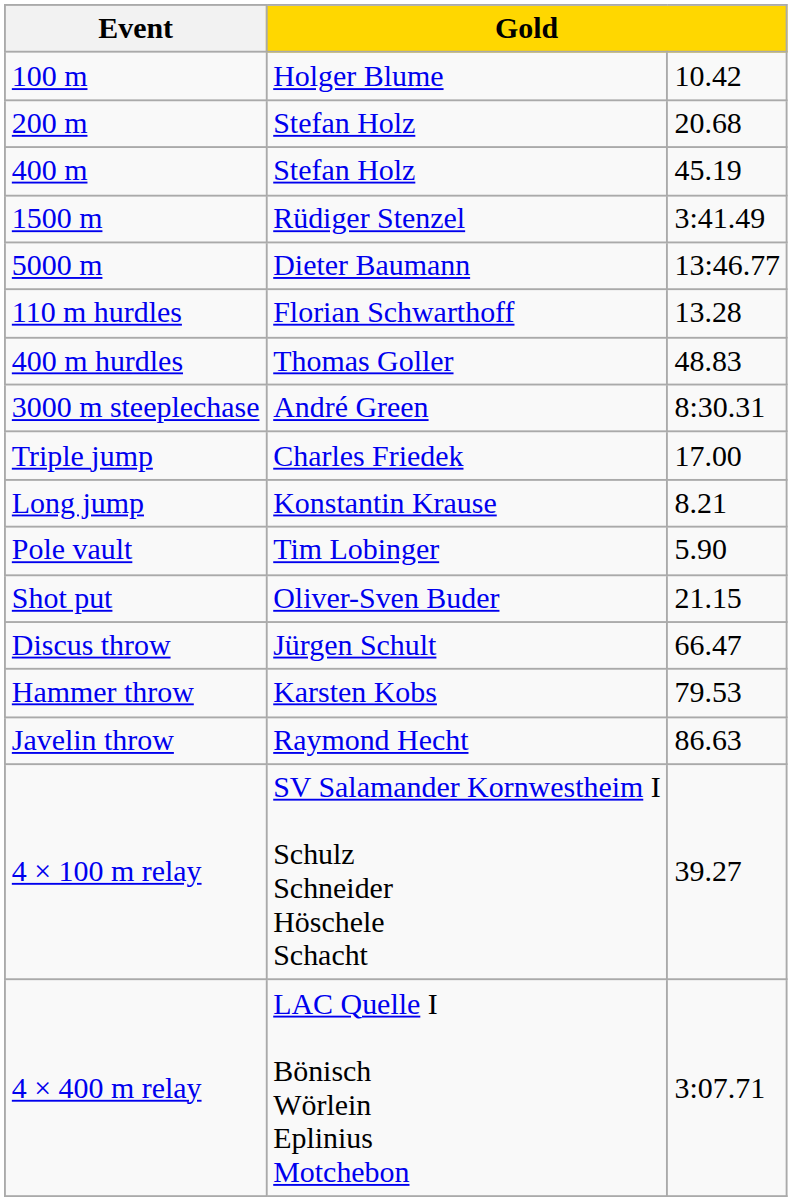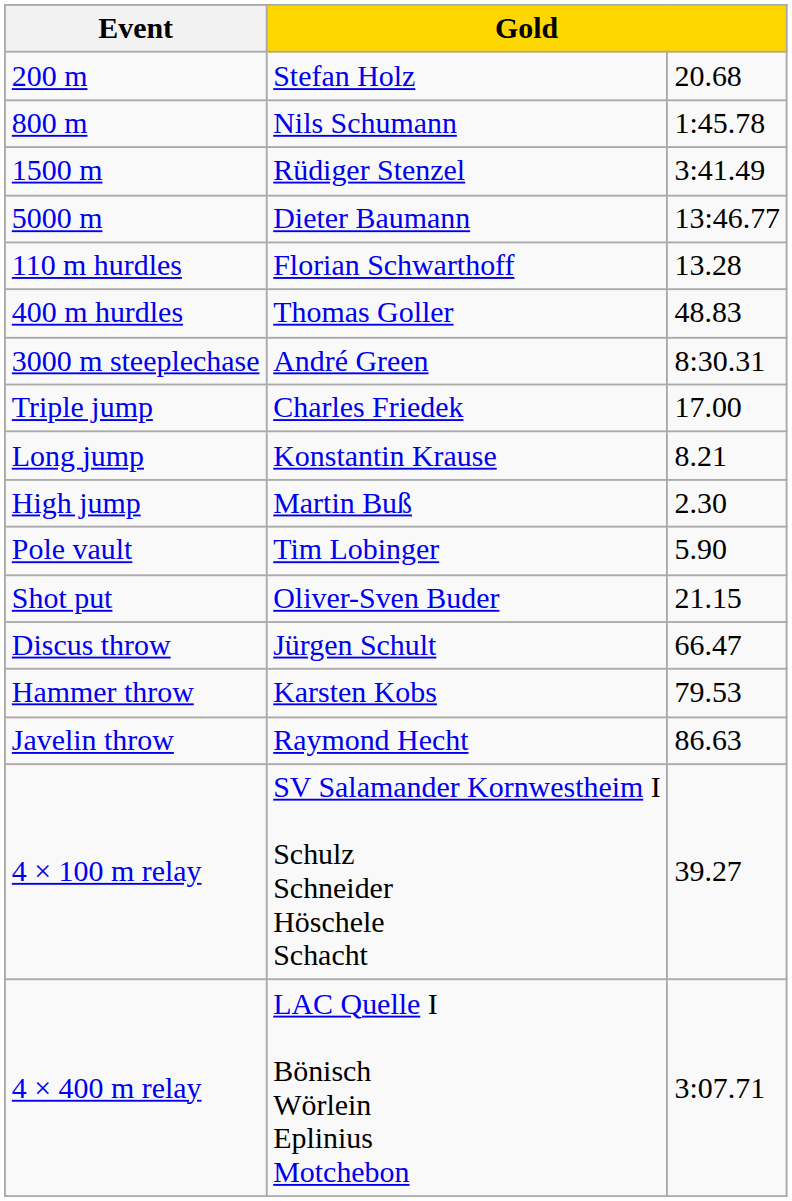- row: (50, 75)
- row: (50, 170)
+ row: (50, 123)
+ row: (76, 502)
